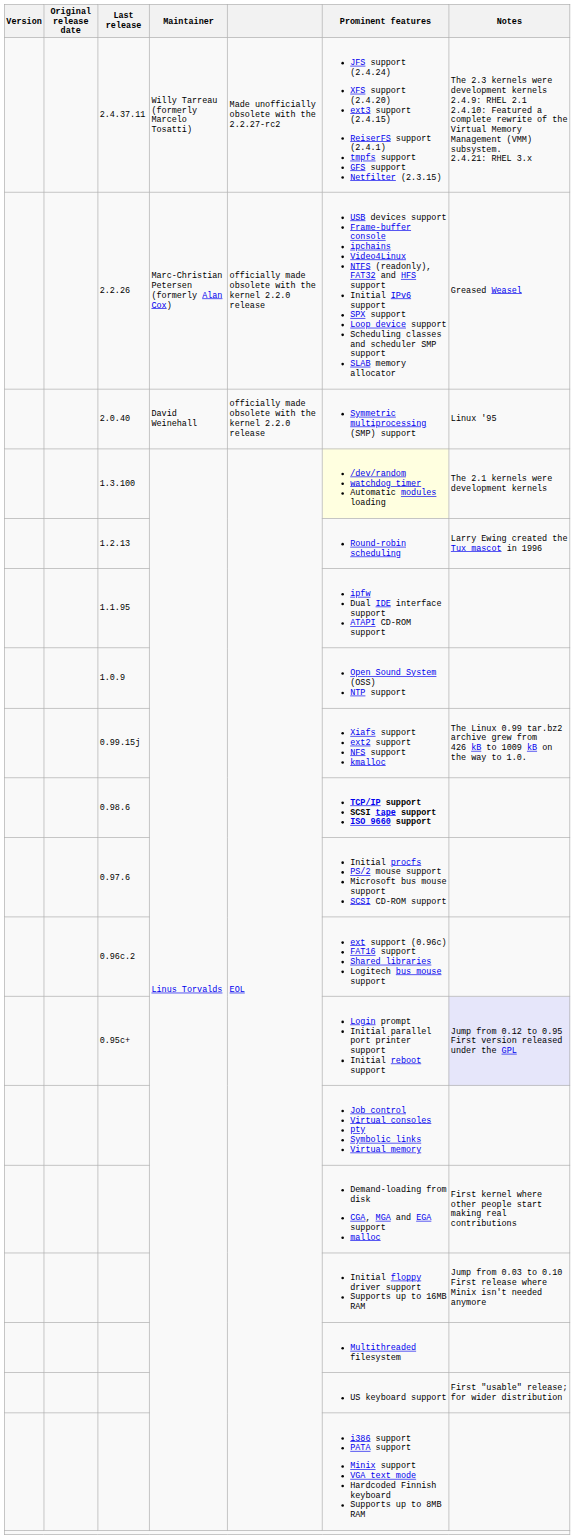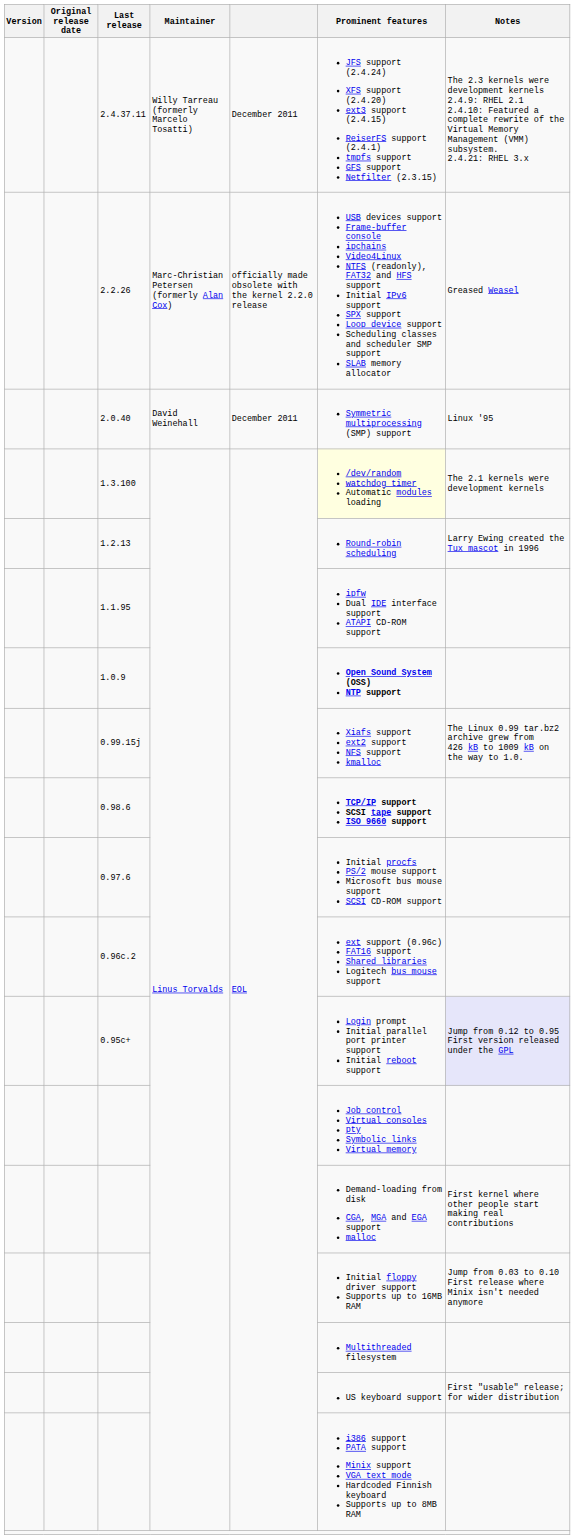(273, 115) Made unofficially obsolete with the 2.2.27-rc2 -> (265, 115) December 2011
(273, 419) officially made obsolete with the kernel 2.2.0 release -> (265, 419) December 2011
(386, 683) normal -> (382, 683) bold
